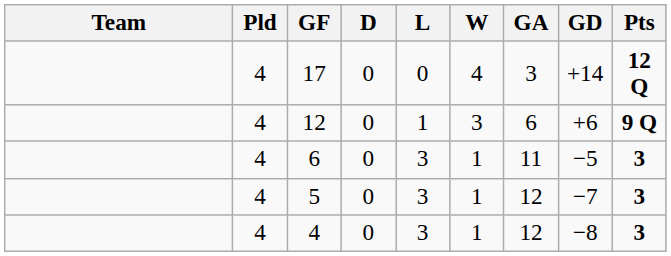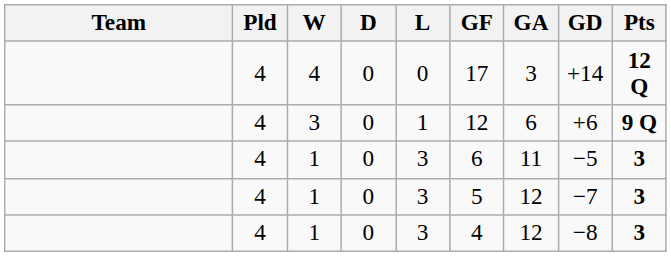columns swapped: (477, 22) <-> (314, 22)
